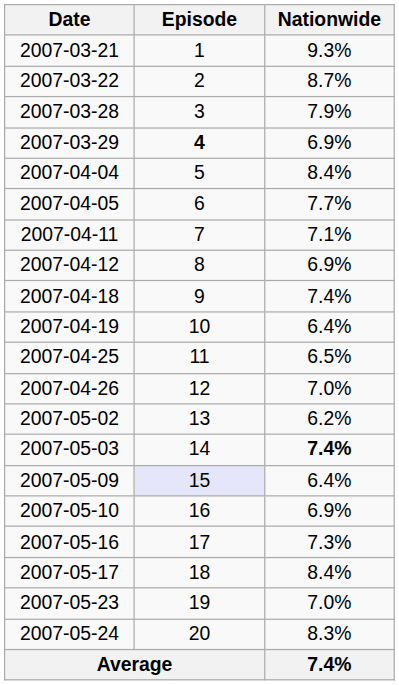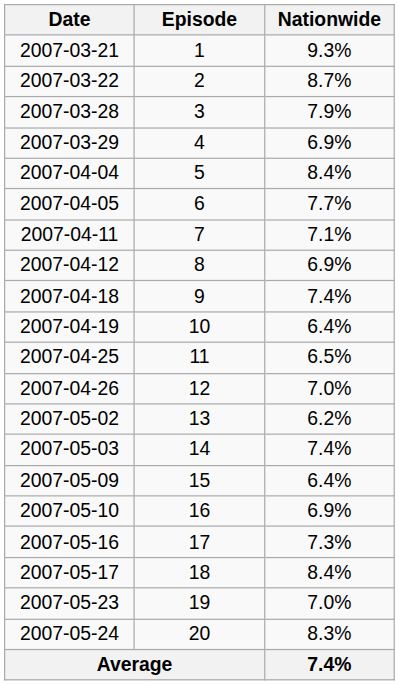(199, 142) bold -> (199, 142) normal
(329, 449) bold -> (329, 449) normal
(199, 480) lavender background -> (199, 480) no background
